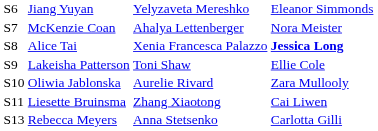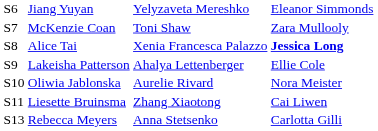(188, 27) Ahalya Lettenberger -> (162, 27) Toni Shaw
(306, 27) Nora Meister -> (310, 27) Zara Mullooly
(162, 64) Toni Shaw -> (188, 64) Ahalya Lettenberger
(310, 83) Zara Mullooly -> (306, 83) Nora Meister
